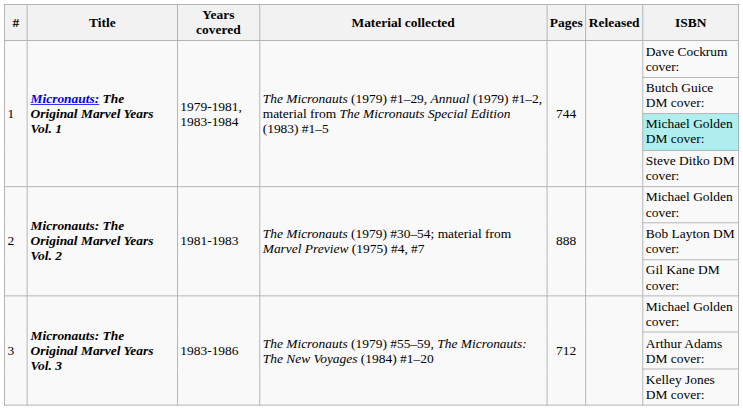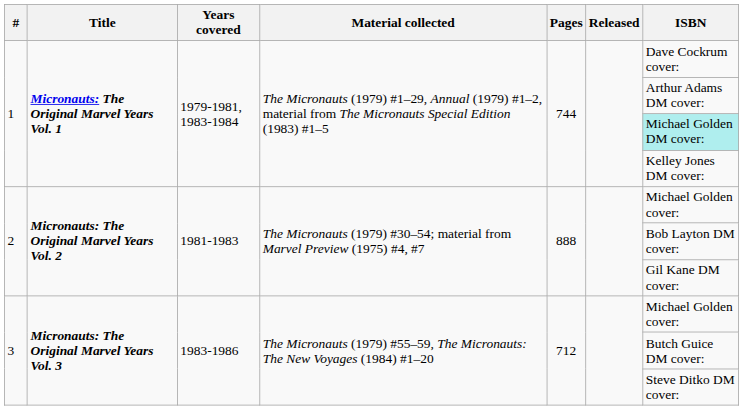(680, 95) Butch Guice DM cover: -> (684, 95) Arthur Adams DM cover:
(690, 168) Steve Ditko DM cover: -> (680, 168) Kelley Jones DM cover:
(684, 350) Arthur Adams DM cover: -> (680, 350) Butch Guice DM cover:
(680, 387) Kelley Jones DM cover: -> (690, 387) Steve Ditko DM cover:
